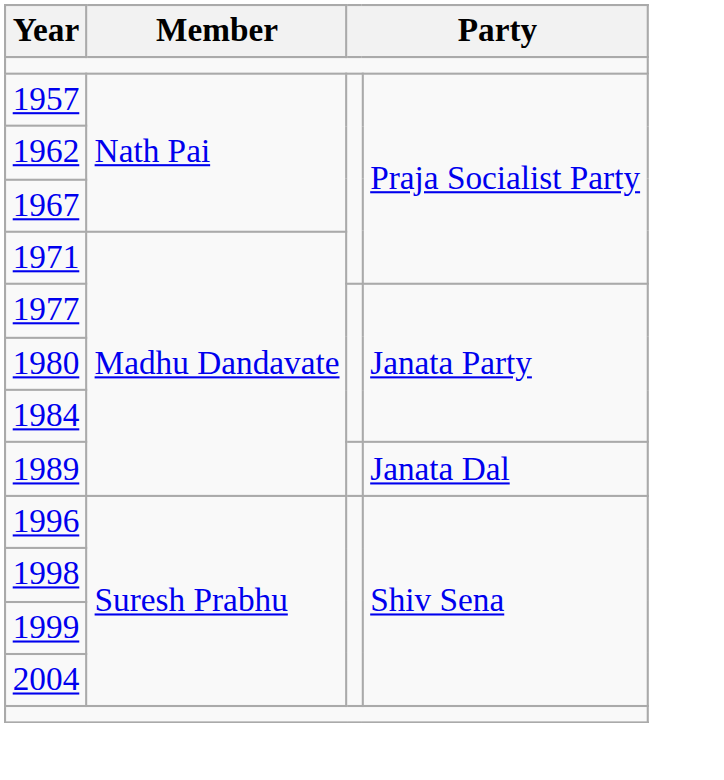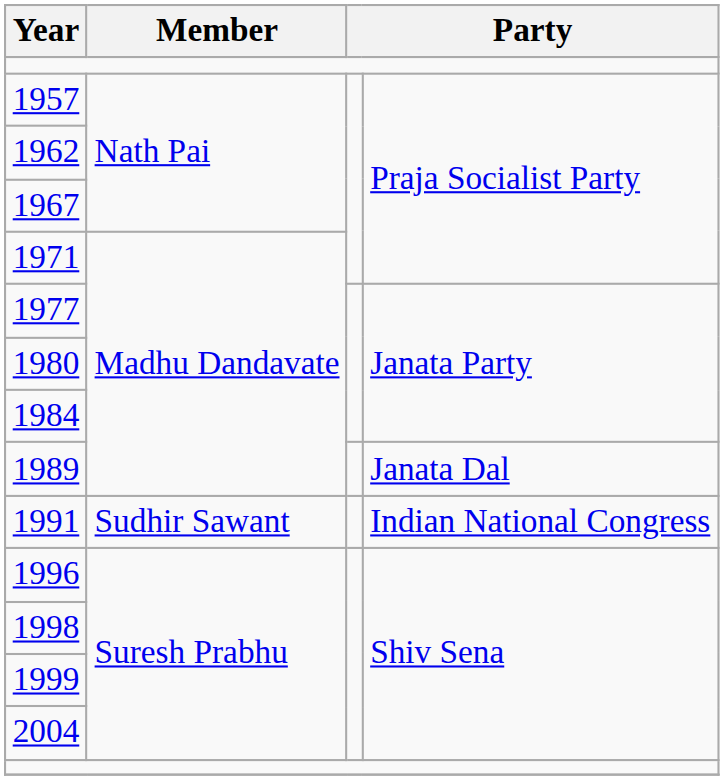+ row: (46, 521)
